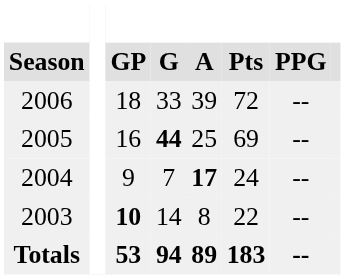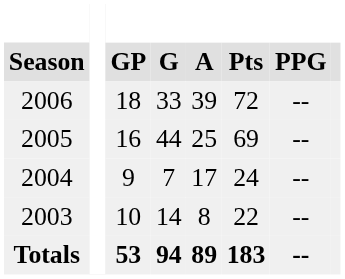(169, 138) bold -> (169, 138) normal
(204, 177) bold -> (204, 177) normal
(128, 216) bold -> (128, 216) normal
